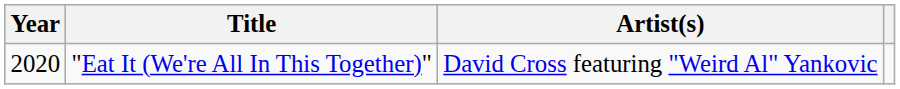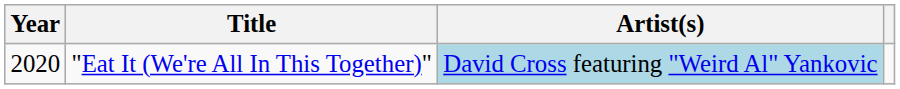(660, 63) no background -> (660, 63) lightblue background
